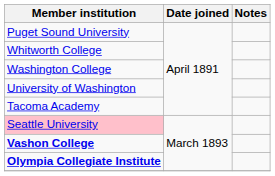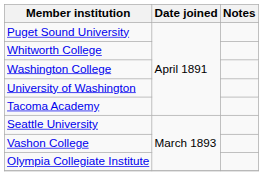(52, 124) pink background -> (52, 124) no background
(51, 143) bold -> (48, 143) normal
(84, 161) bold -> (78, 161) normal
